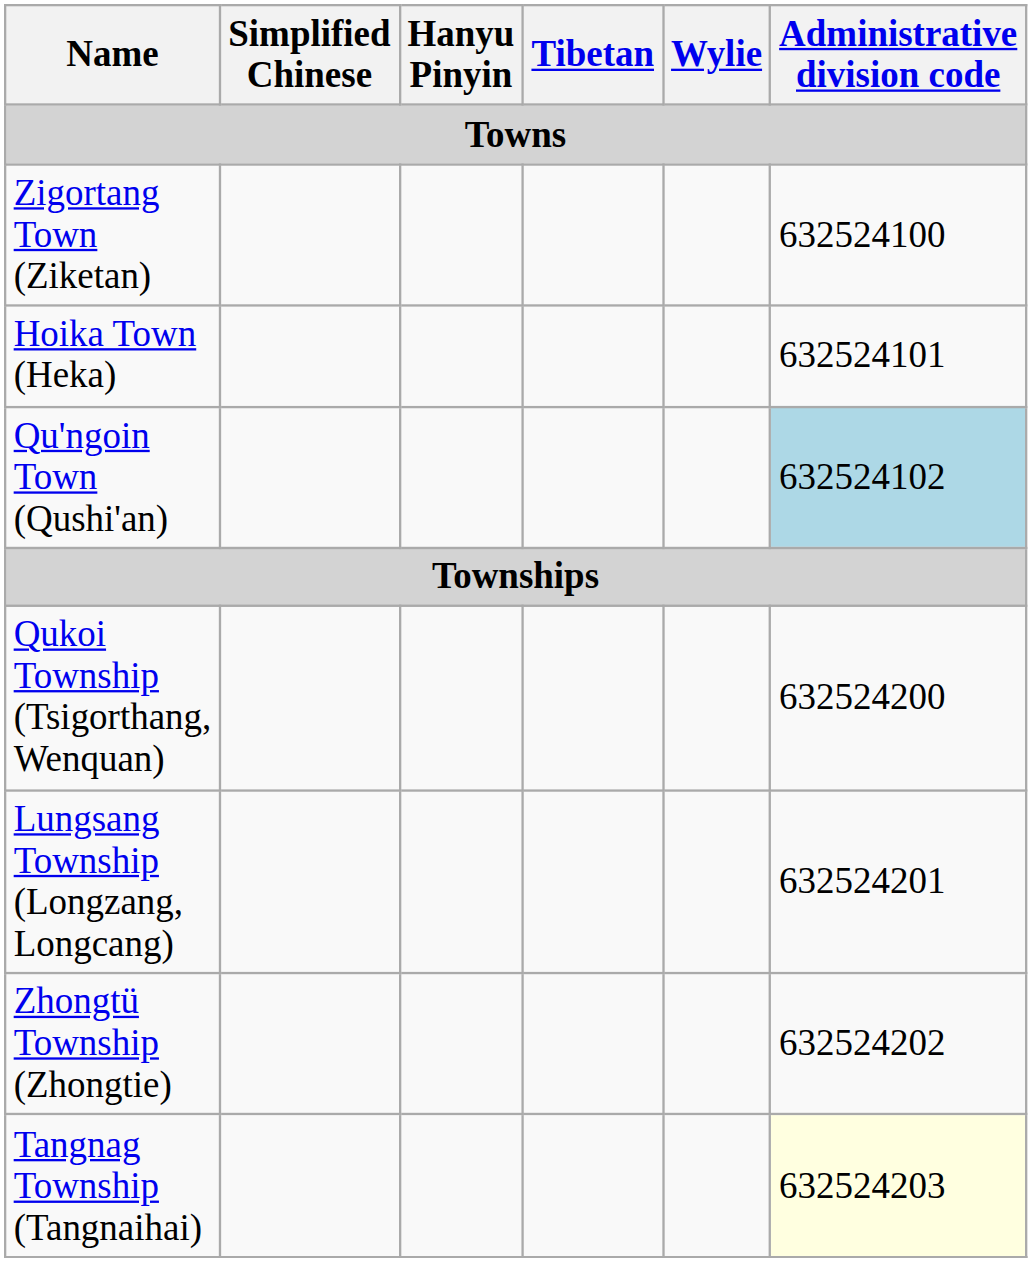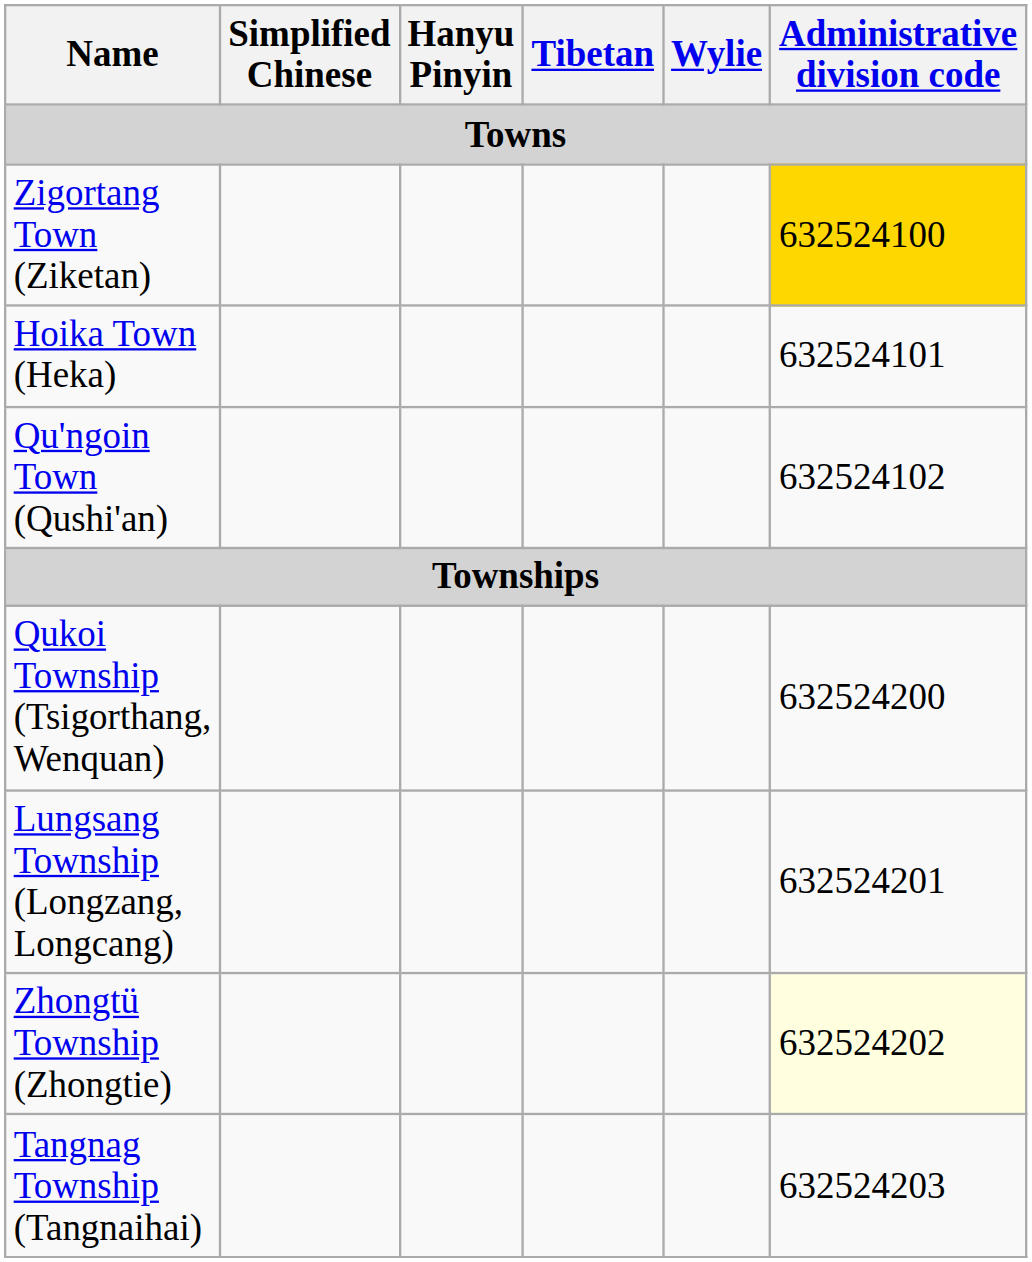(862, 234) no background -> (862, 234) gold background
(862, 476) lightblue background -> (862, 476) no background
(862, 1043) no background -> (862, 1043) lightyellow background
(862, 1185) lightyellow background -> (862, 1185) no background
